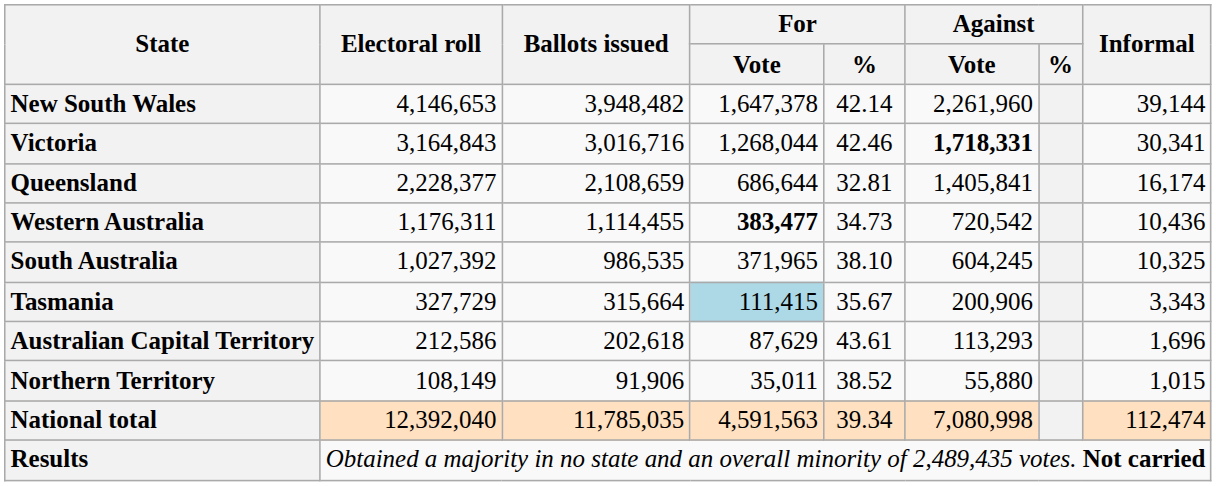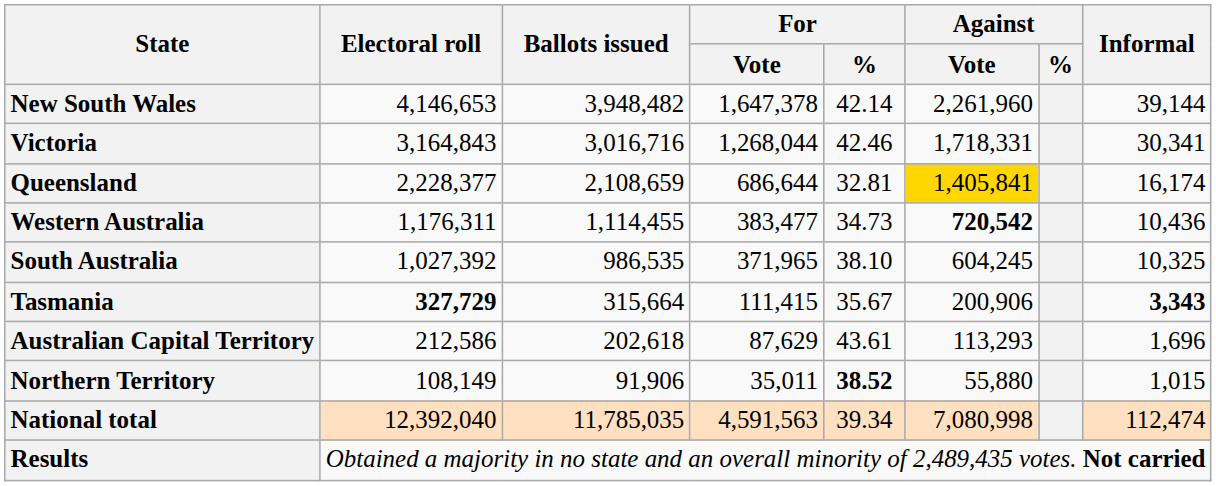(983, 143) bold -> (983, 143) normal
(983, 182) no background -> (983, 182) gold background
(777, 222) bold -> (777, 222) normal
(992, 222) normal -> (992, 222) bold
(456, 301) normal -> (456, 301) bold
(778, 301) lightblue background -> (778, 301) no background
(1177, 301) normal -> (1177, 301) bold
(864, 380) normal -> (864, 380) bold
